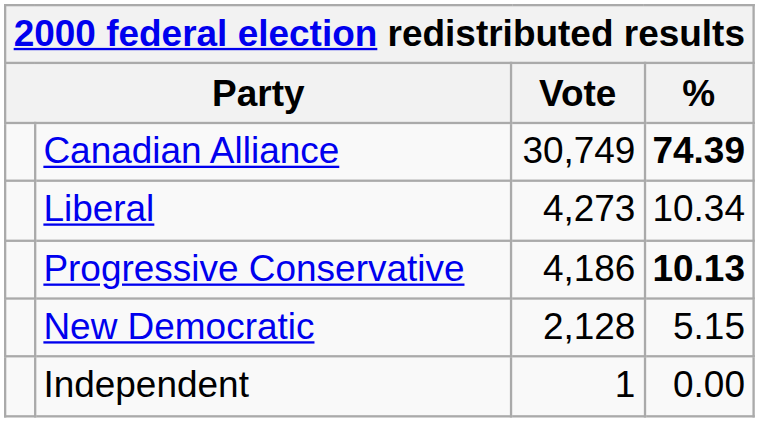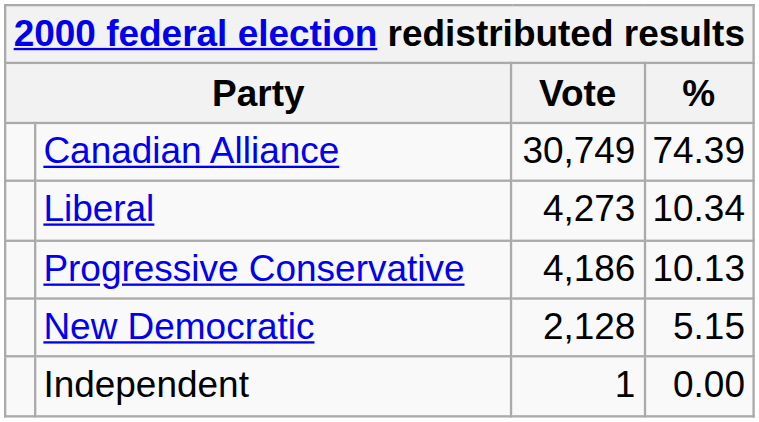(699, 151) bold -> (699, 151) normal
(699, 268) bold -> (699, 268) normal
